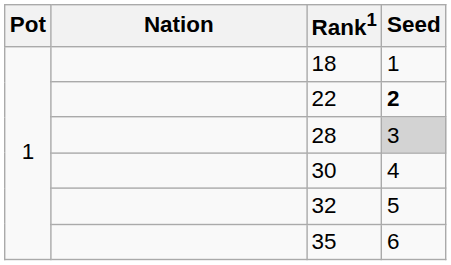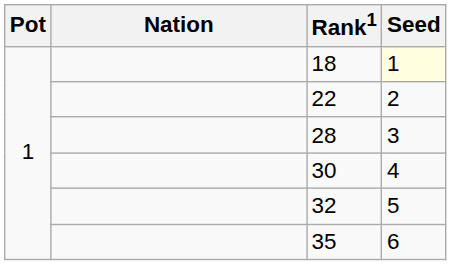(393, 63) no background -> (393, 63) lightyellow background
(393, 99) bold -> (393, 99) normal
(393, 134) lightgrey background -> (393, 134) no background
